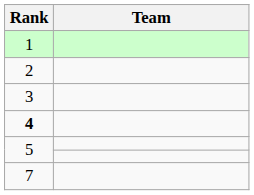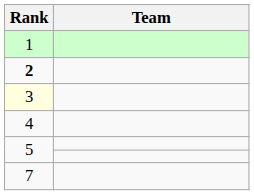(29, 70) normal -> (29, 70) bold
(29, 96) no background -> (29, 96) lightyellow background
(29, 123) bold -> (29, 123) normal
